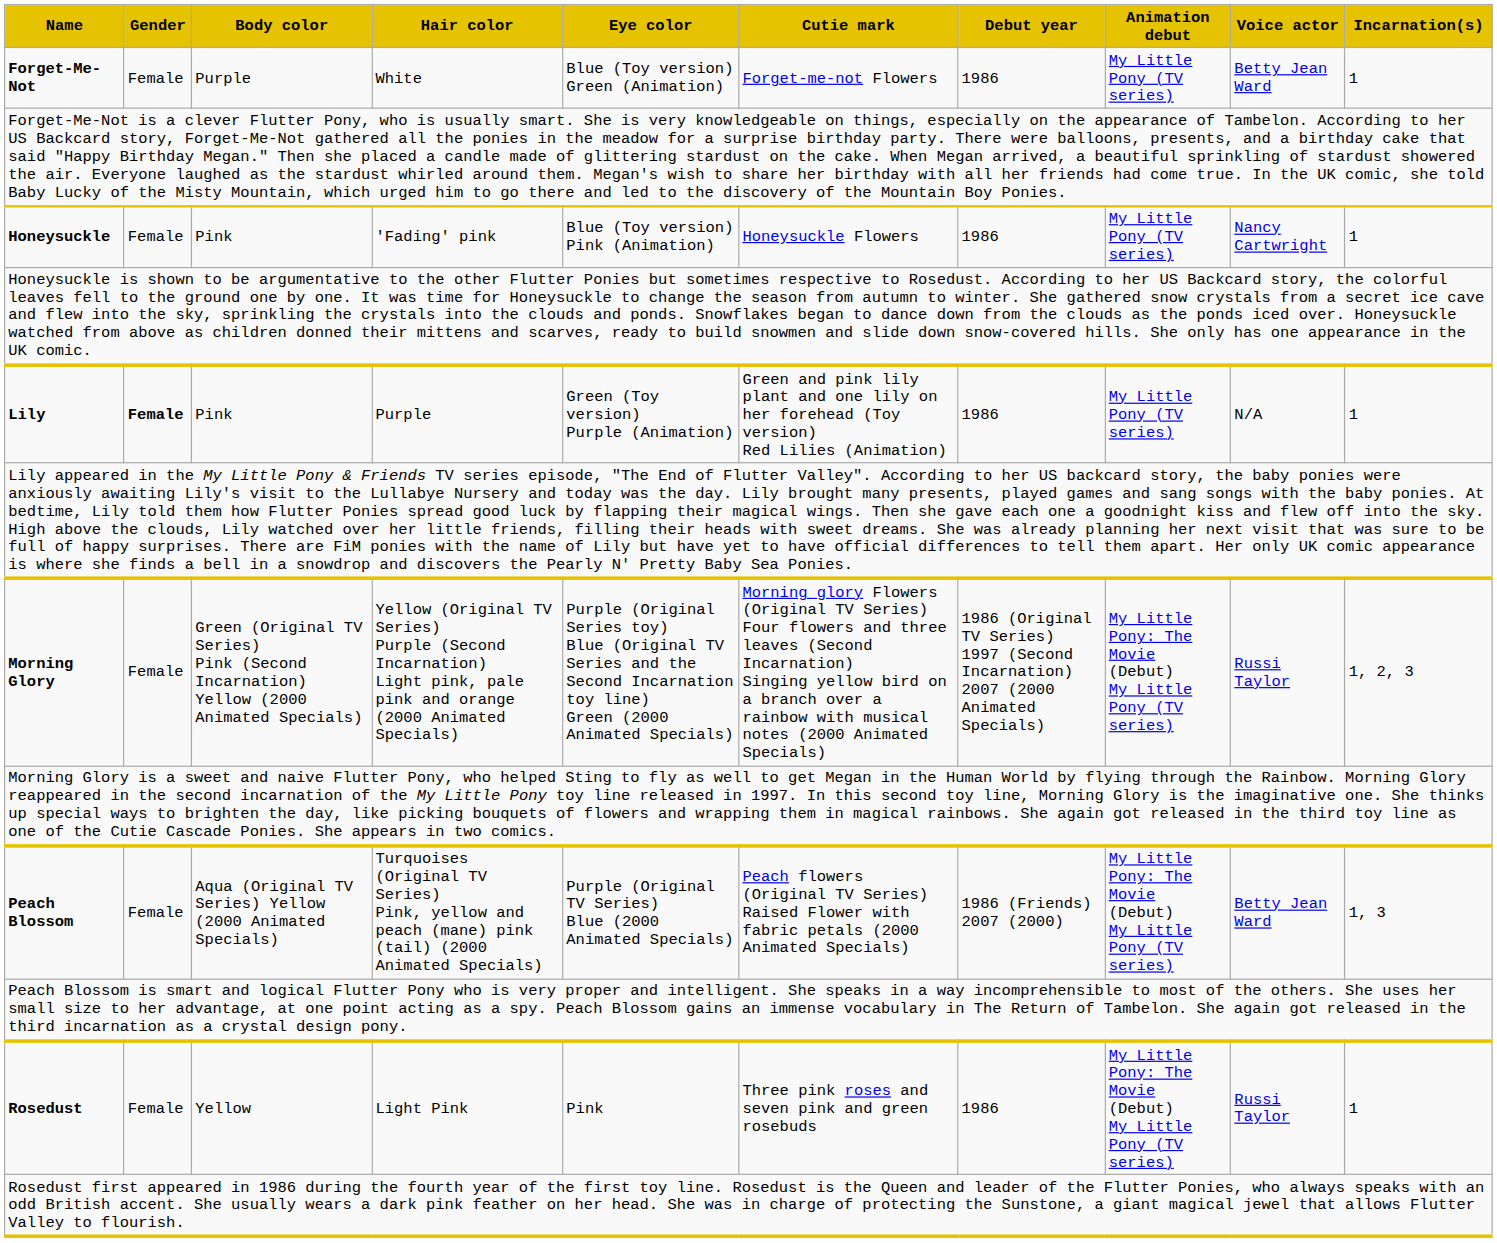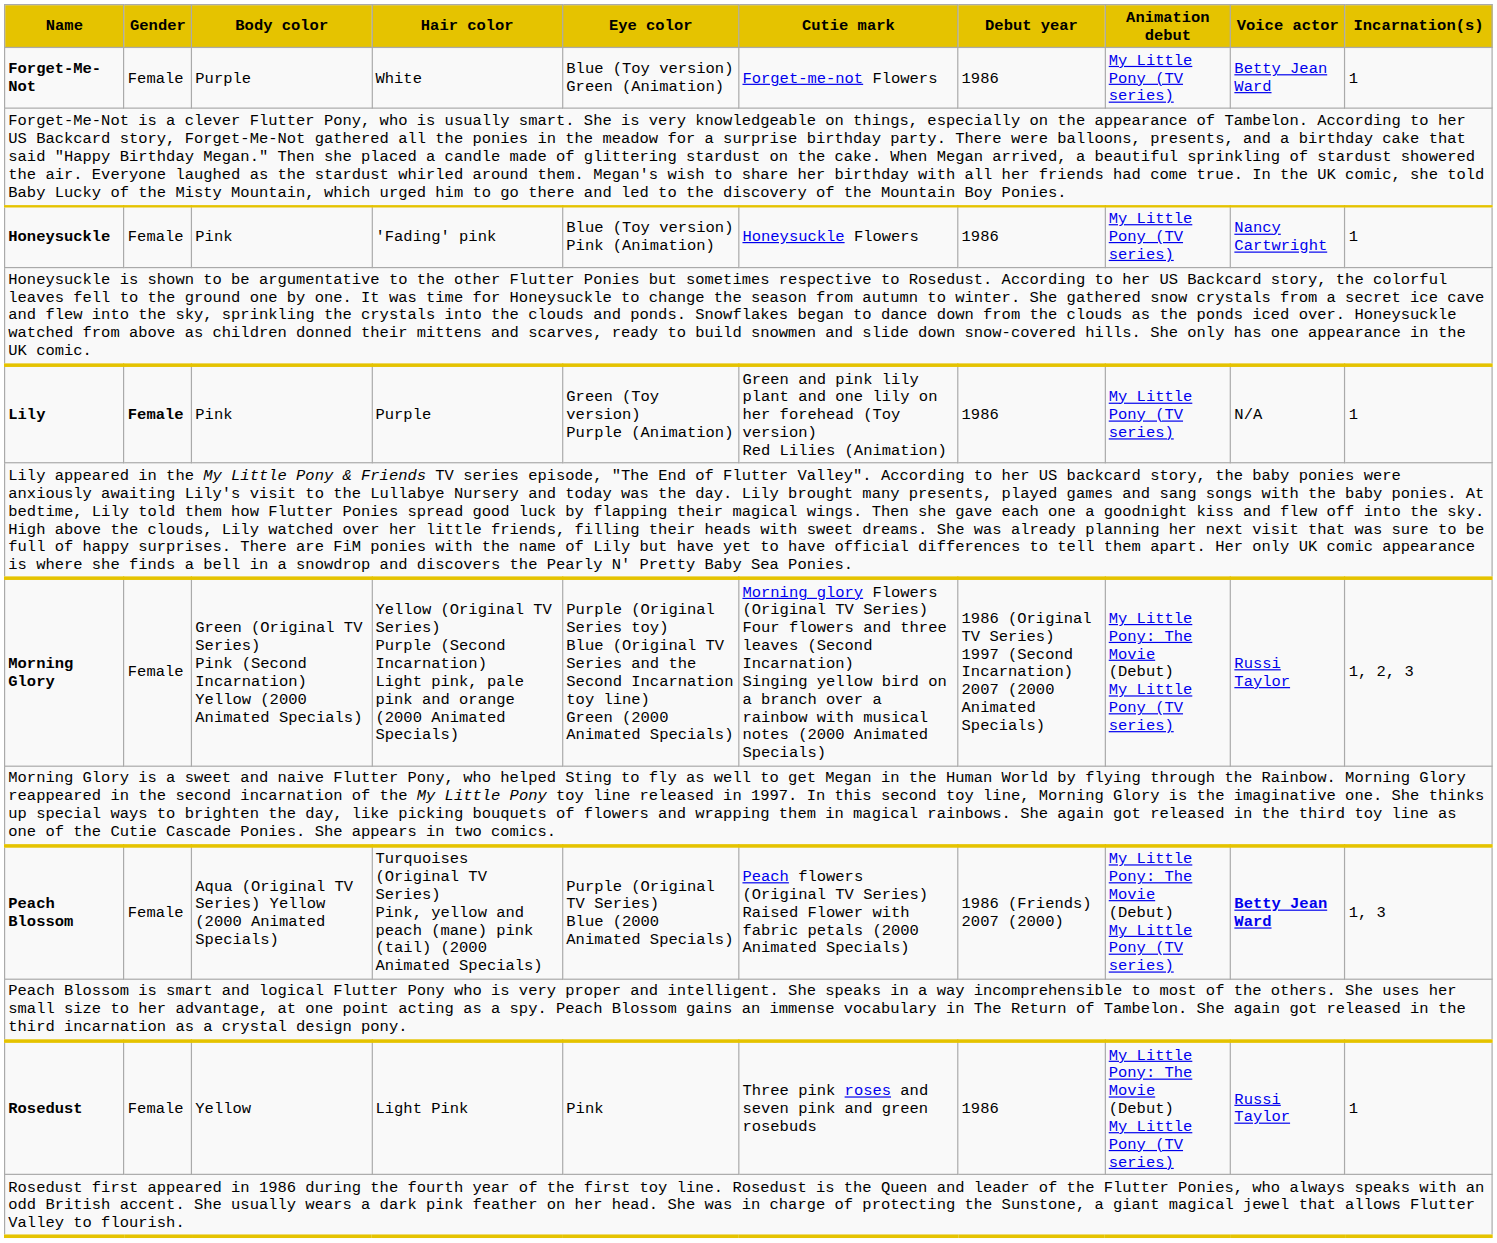(1281, 913) normal -> (1281, 913) bold
